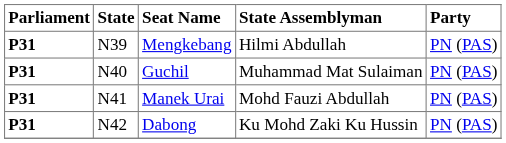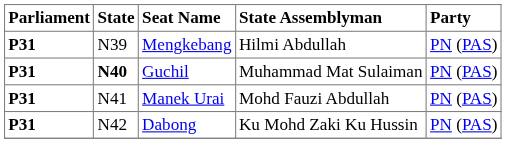(112, 71) normal -> (112, 71) bold
